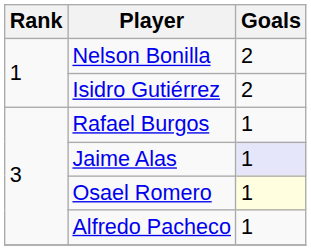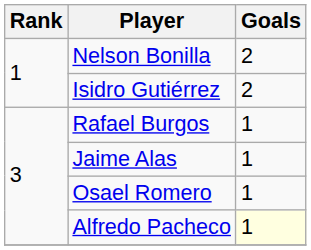(247, 158) lavender background -> (247, 158) no background
(247, 192) lightyellow background -> (247, 192) no background
(247, 227) no background -> (247, 227) lightyellow background
